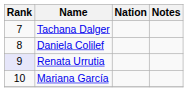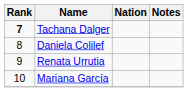(19, 29) normal -> (19, 29) bold
(19, 62) lavender background -> (19, 62) no background
